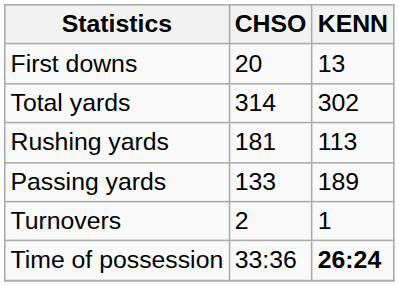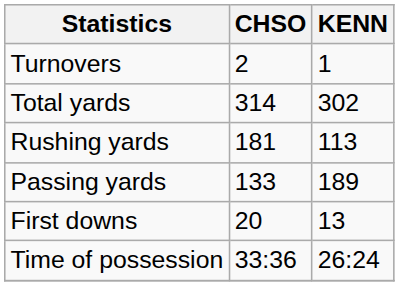rows swapped: (74, 63) <-> (66, 220)
(349, 260) bold -> (349, 260) normal
